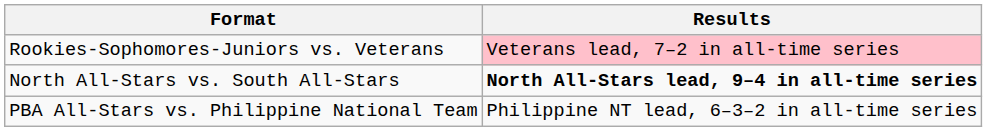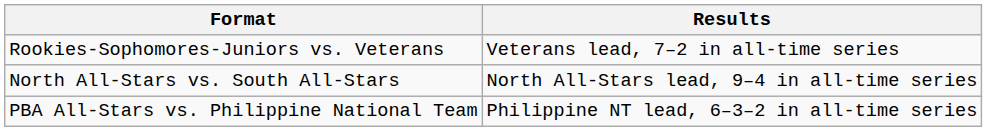(693, 50) pink background -> (693, 50) no background
(732, 80) bold -> (732, 80) normal
